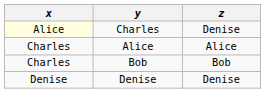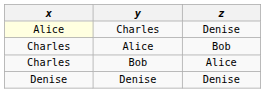(221, 46) Alice -> (221, 46) Bob
(221, 63) Bob -> (221, 63) Alice
